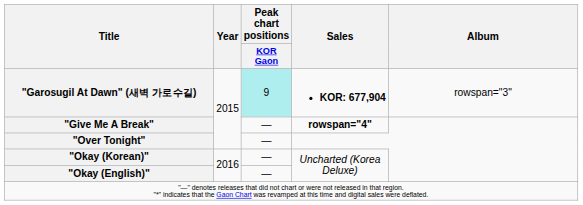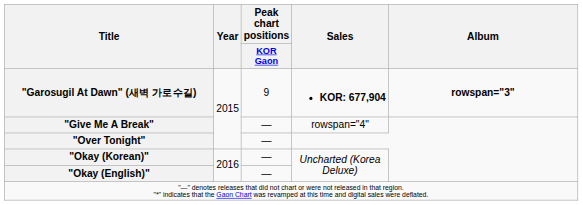(266, 92) paleturquoise background -> (266, 92) no background
(483, 92) normal -> (483, 92) bold
(340, 124) bold -> (340, 124) normal
